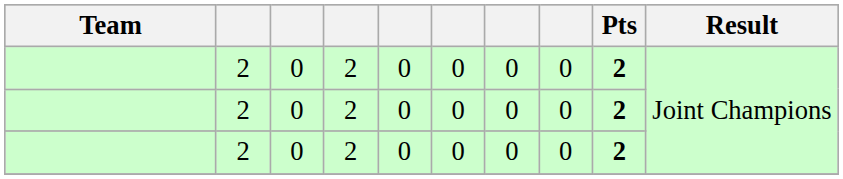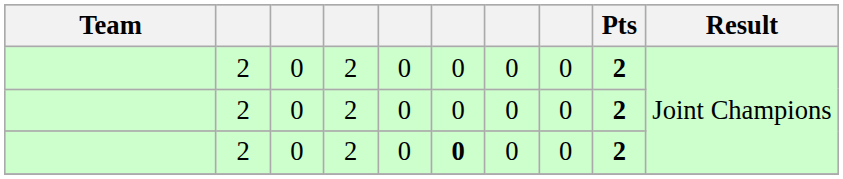(458, 151) normal -> (458, 151) bold
